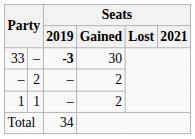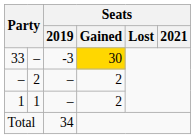(68, 58) bold -> (68, 58) normal
(115, 58) no background -> (115, 58) gold background
